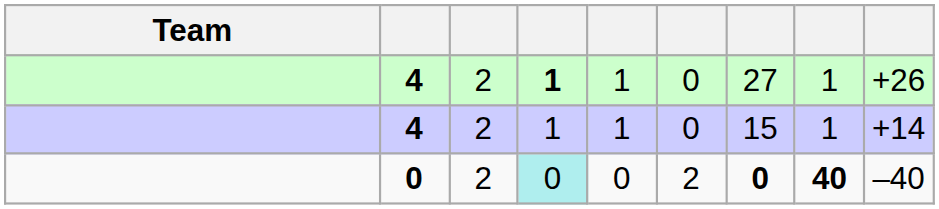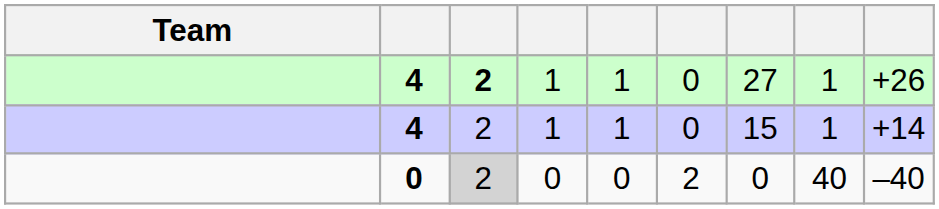(483, 80) normal -> (483, 80) bold
(553, 80) bold -> (553, 80) normal
(483, 179) no background -> (483, 179) lightgrey background
(553, 179) paleturquoise background -> (553, 179) no background
(760, 179) bold -> (760, 179) normal
(829, 179) bold -> (829, 179) normal
